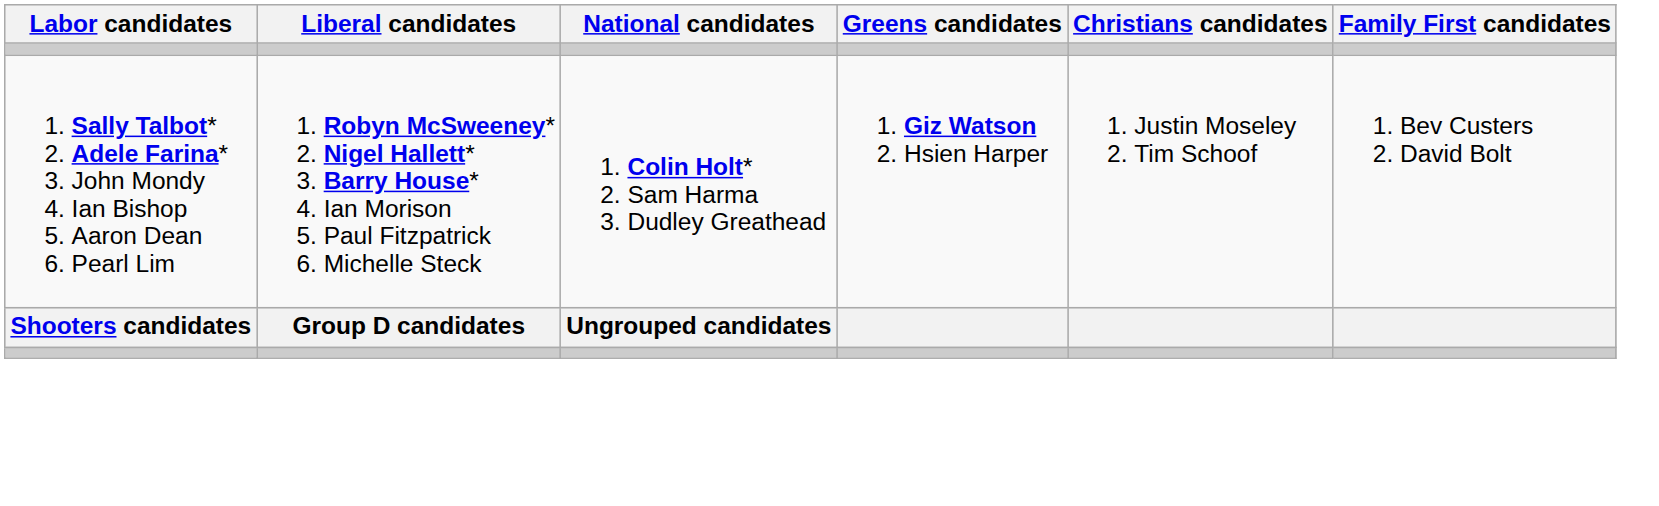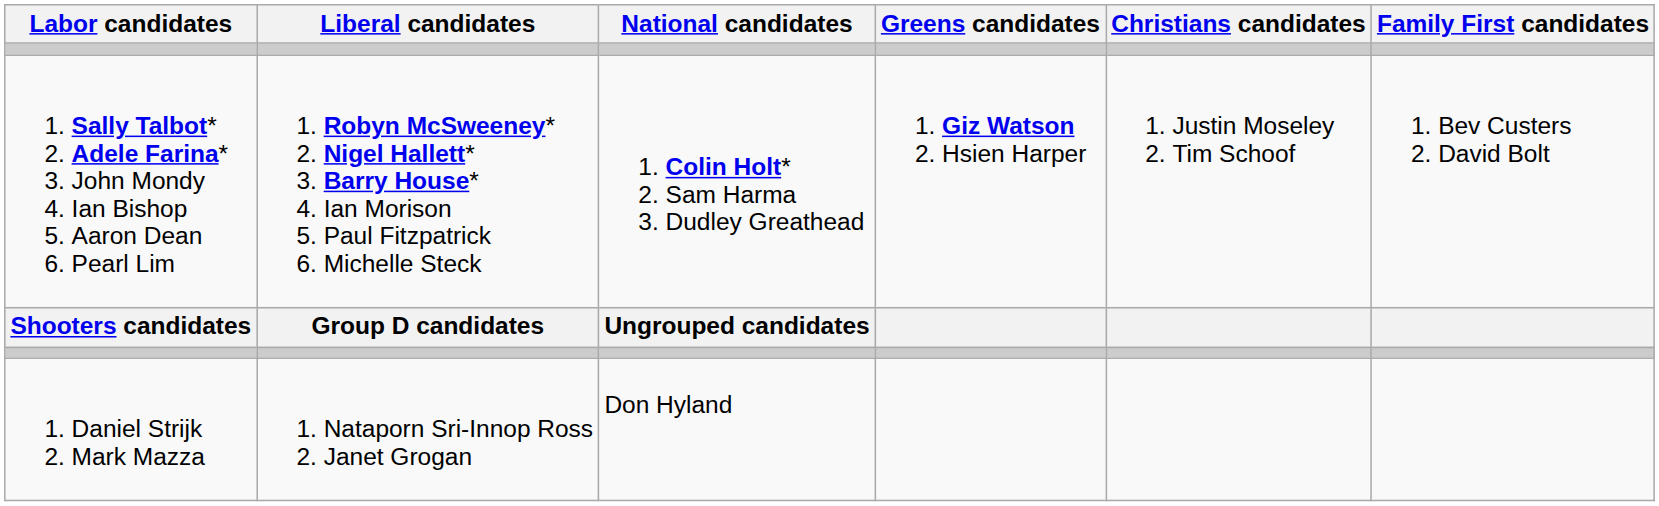+ row: (131, 443)
